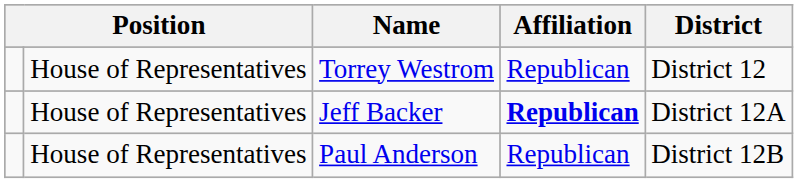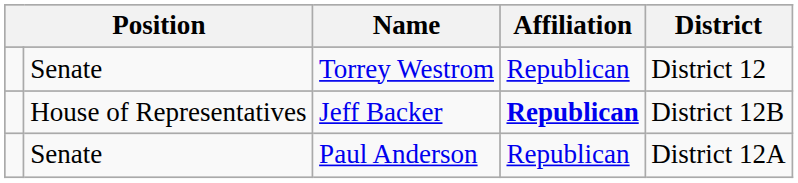(168, 68) House of Representatives -> (66, 68) Senate
(718, 111) District 12A -> (718, 111) District 12B
(168, 154) House of Representatives -> (66, 154) Senate
(718, 154) District 12B -> (718, 154) District 12A
